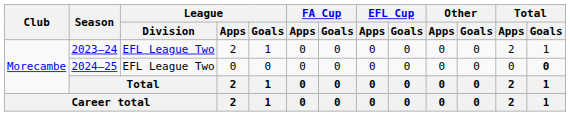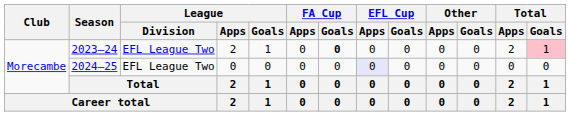(337, 49) normal -> (337, 49) bold
(546, 49) no background -> (546, 49) pink background
(372, 67) no background -> (372, 67) lavender background
(546, 67) bold -> (546, 67) normal
